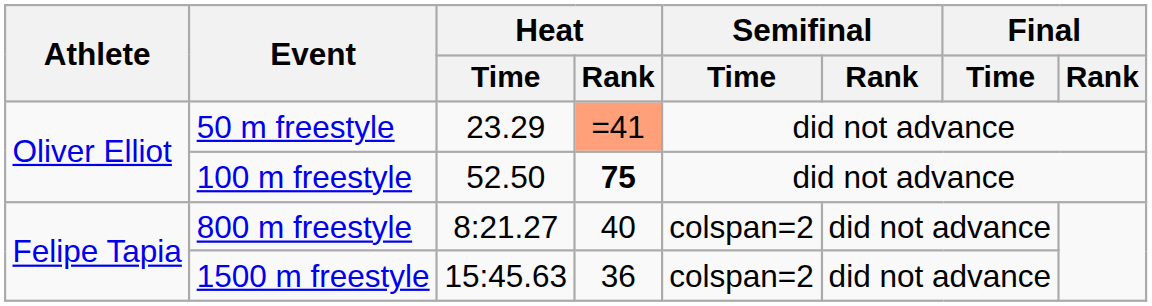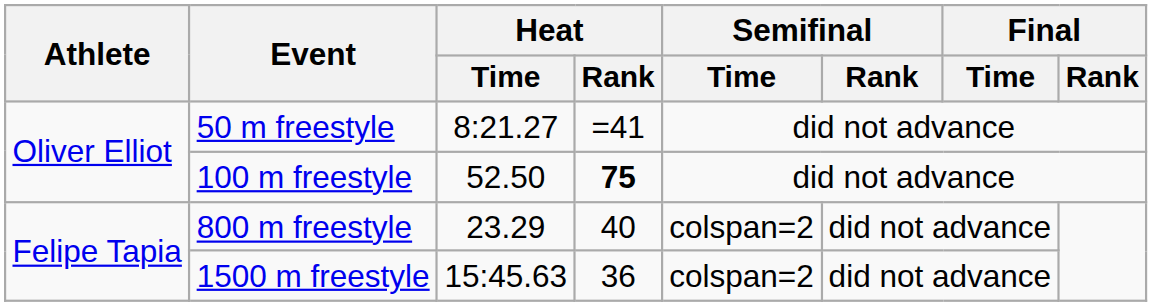(506, 127) 23.29 -> (506, 127) 8:21.27
(618, 127) lightsalmon background -> (618, 127) no background
(506, 227) 8:21.27 -> (506, 227) 23.29
